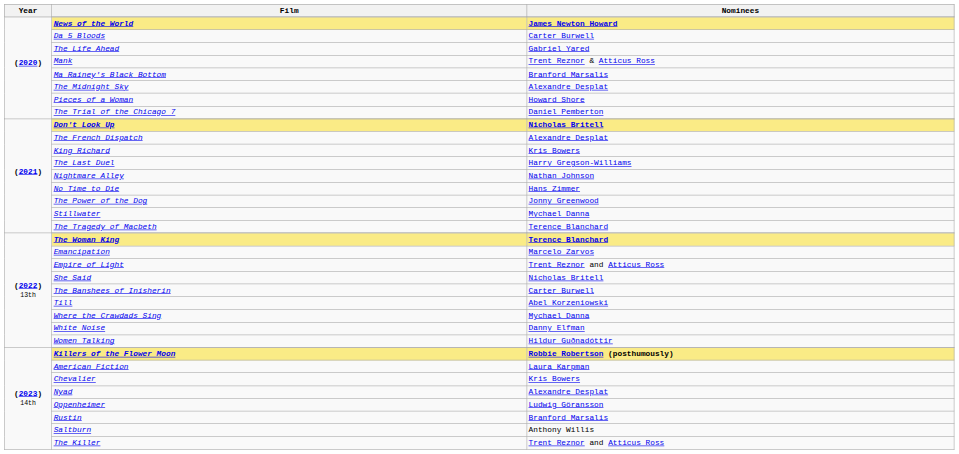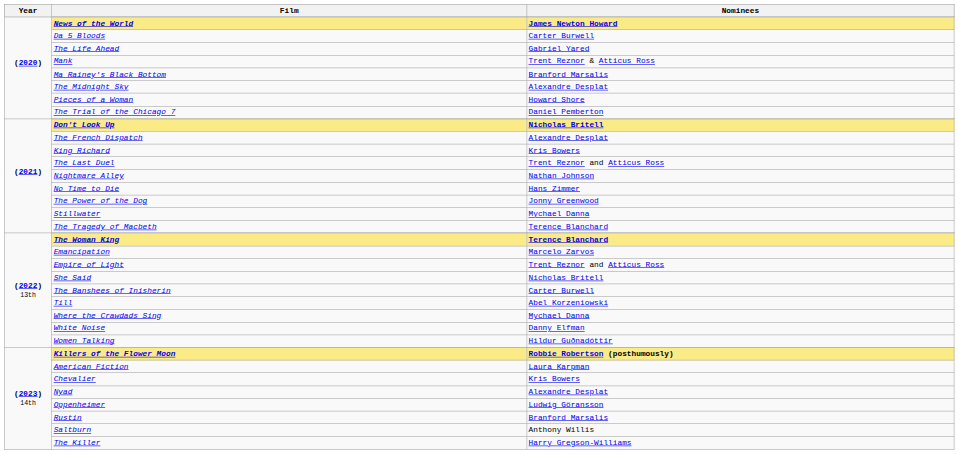(580, 163) Harry Gregson-Williams -> (596, 163) Trent Reznor and Atticus Ross
(596, 443) Trent Reznor and Atticus Ross -> (580, 443) Harry Gregson-Williams
